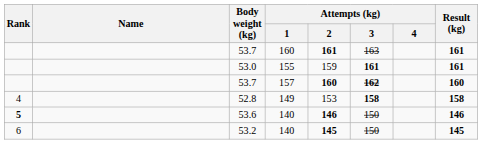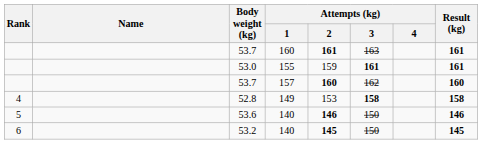(372, 83) bold -> (372, 83) normal
(18, 115) bold -> (18, 115) normal
